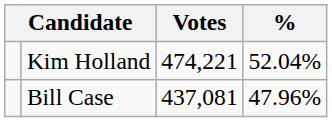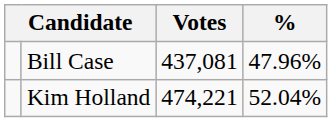rows swapped: (89, 60) <-> (70, 97)
